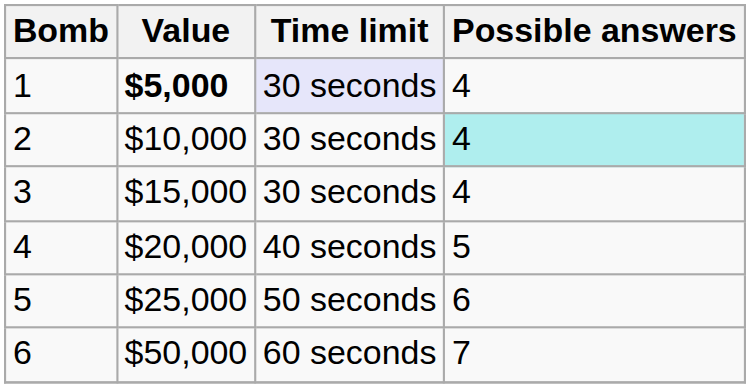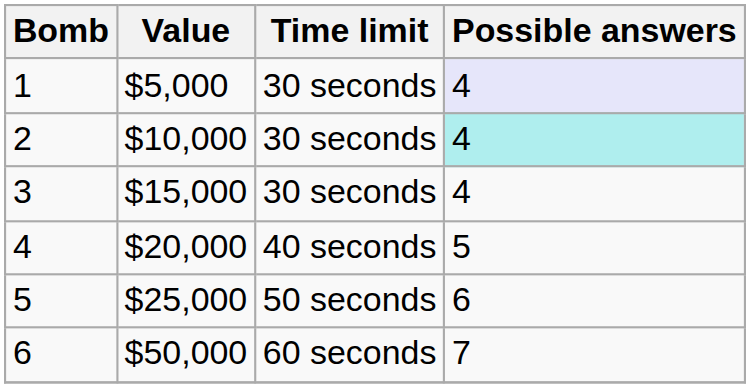(176, 85) bold -> (176, 85) normal
(350, 85) lavender background -> (350, 85) no background
(461, 85) no background -> (461, 85) lavender background
